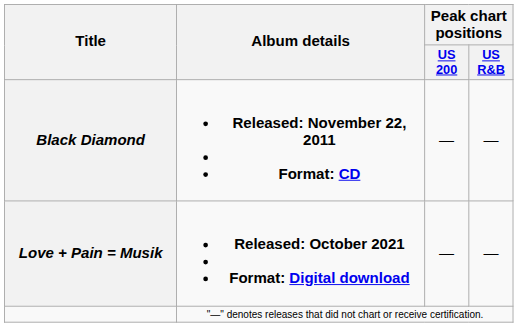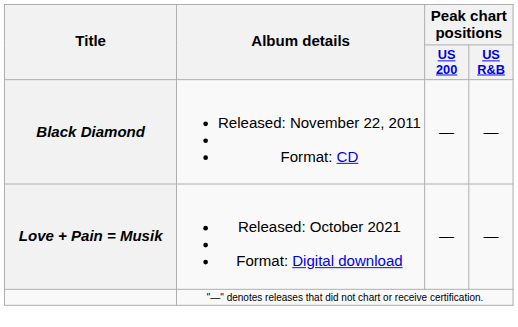(301, 149) bold -> (301, 140) normal
(301, 262) bold -> (301, 245) normal
